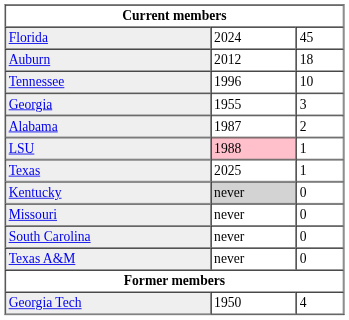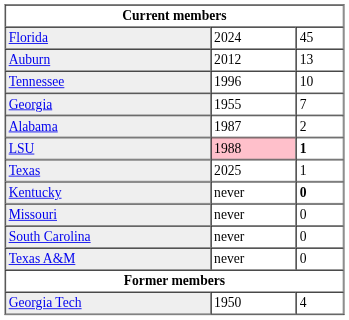(307, 60) 18 -> (307, 60) 13
(303, 104) 3 -> (303, 104) 7
(303, 148) normal -> (303, 148) bold
(229, 192) lightgrey background -> (229, 192) no background
(303, 192) normal -> (303, 192) bold
